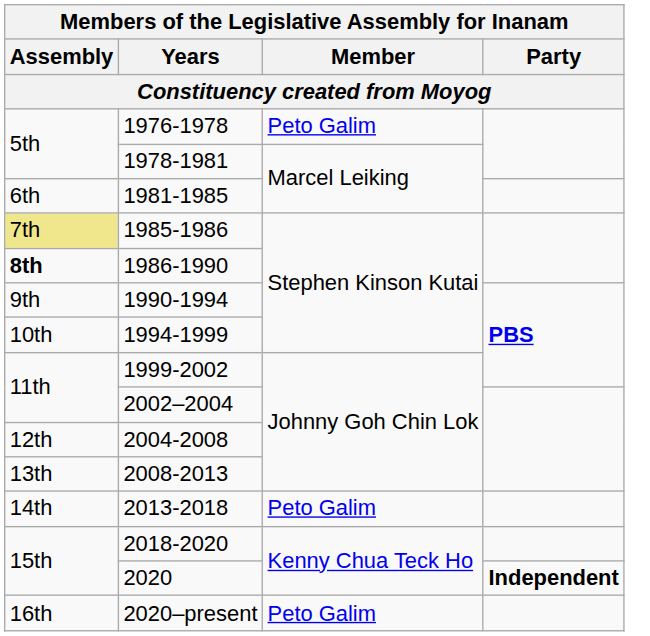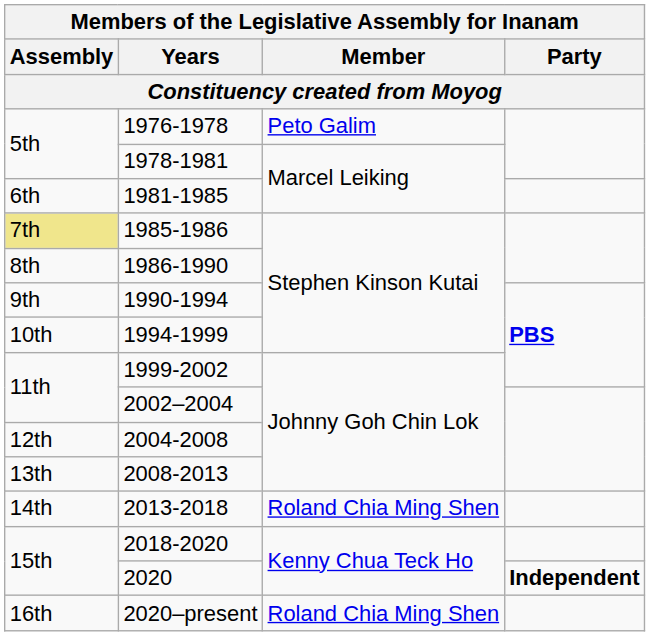(26, 265) bold -> (25, 265) normal
(322, 508) Peto Galim -> (383, 508) Roland Chia Ming Shen
(322, 612) Peto Galim -> (383, 612) Roland Chia Ming Shen
